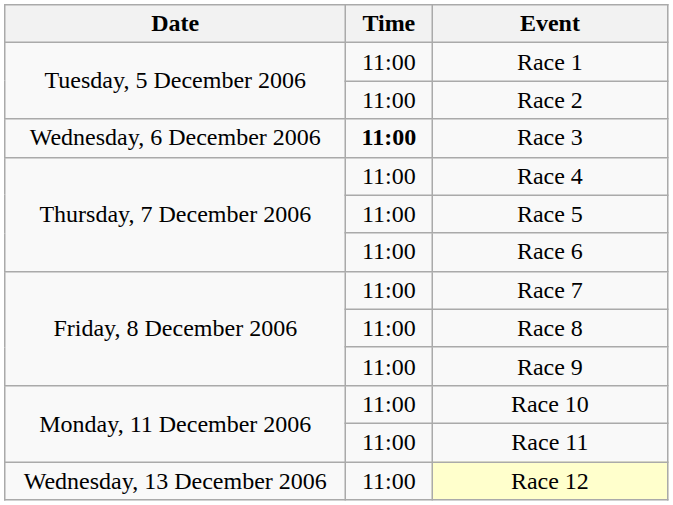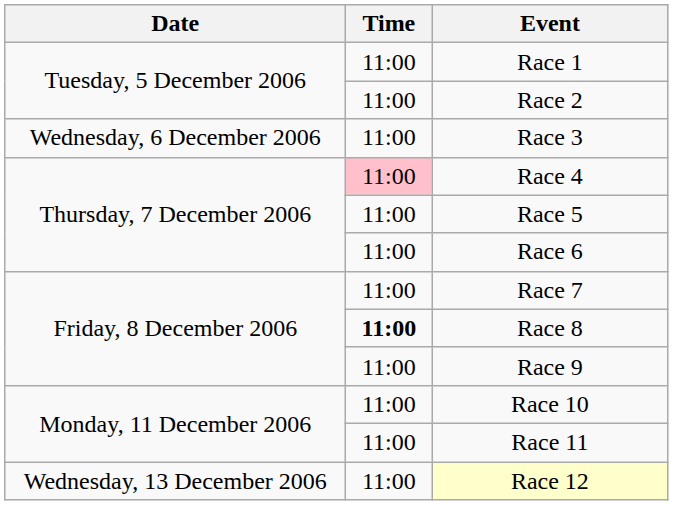(389, 137) bold -> (389, 137) normal
(389, 175) no background -> (389, 175) pink background
(389, 328) normal -> (389, 328) bold
